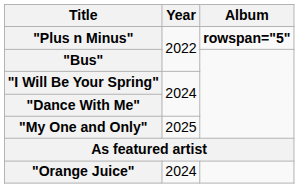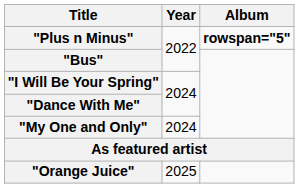(181, 127) 2025 -> (181, 127) 2024
(181, 171) 2024 -> (181, 171) 2025
